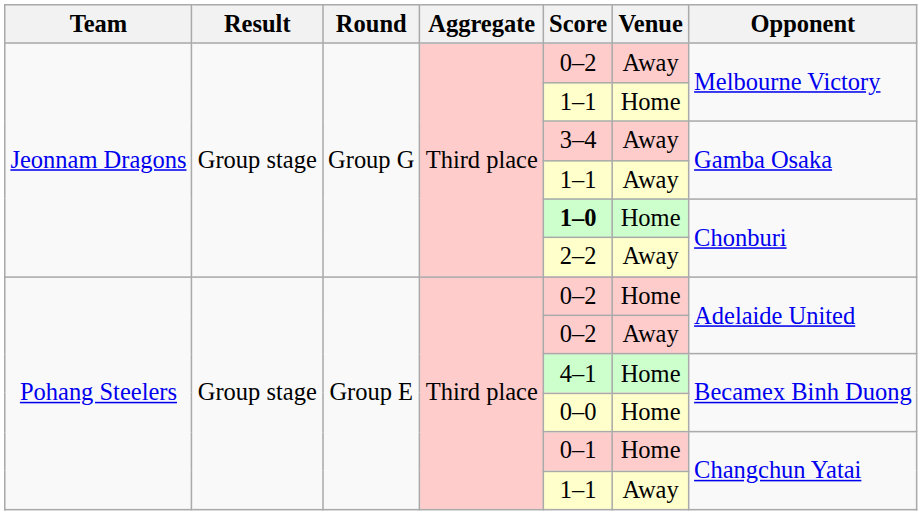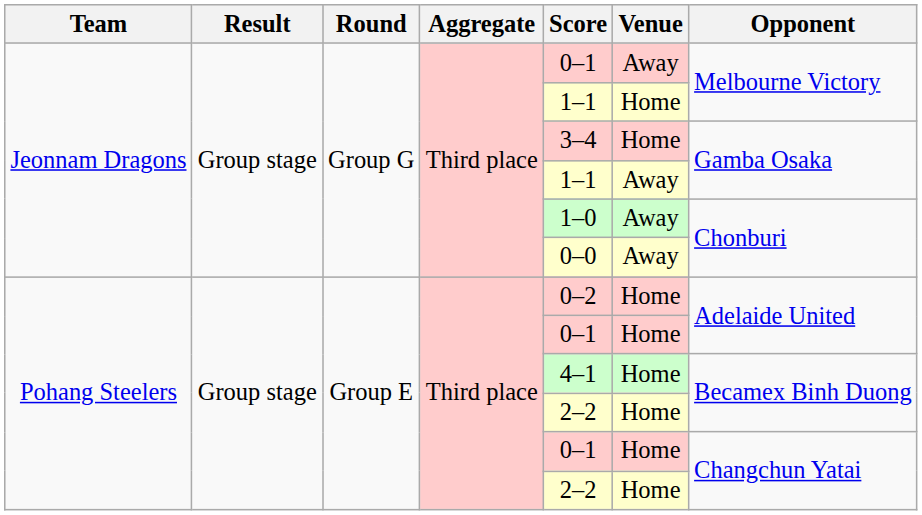(578, 62) 0–2 -> (578, 62) 0–1
(651, 140) Away -> (651, 140) Home
(578, 218) bold -> (578, 218) normal
(651, 218) Home -> (651, 218) Away
(578, 256) 2–2 -> (578, 256) 0–0
(578, 334) 0–2 -> (578, 334) 0–1
(651, 334) Away -> (651, 334) Home
(578, 412) 0–0 -> (578, 412) 2–2
(578, 489) 1–1 -> (578, 489) 2–2
(651, 489) Away -> (651, 489) Home
